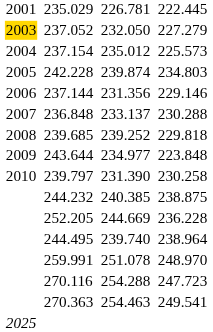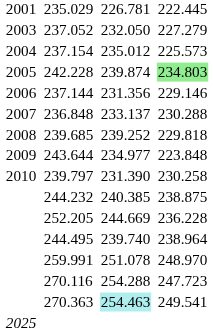(21, 30) gold background -> (21, 30) no background
(183, 72) no background -> (183, 72) lightgreen background
(126, 302) no background -> (126, 302) paleturquoise background
